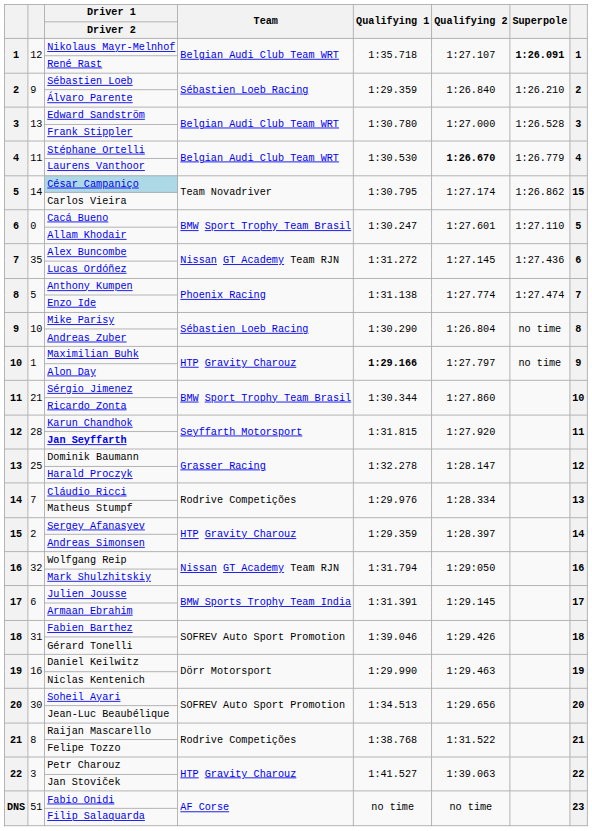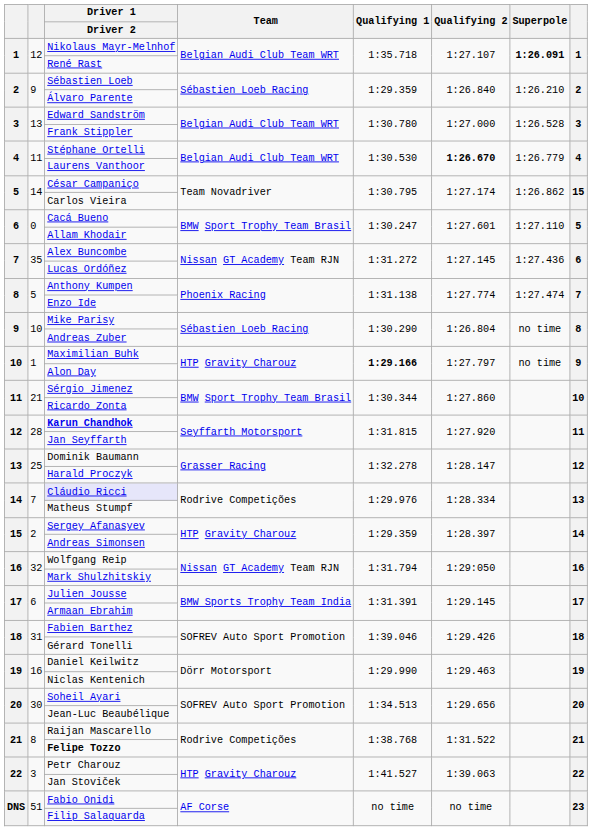(93, 184) lightblue background -> (93, 184) no background
(90, 423) normal -> (90, 423) bold
(87, 440) bold -> (87, 440) normal
(87, 491) no background -> (87, 491) lavender background
(84, 748) normal -> (84, 748) bold
